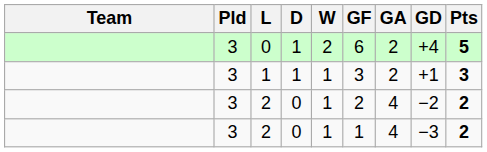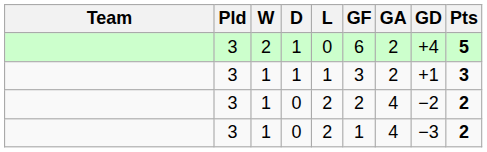columns swapped: (327, 18) <-> (266, 18)
